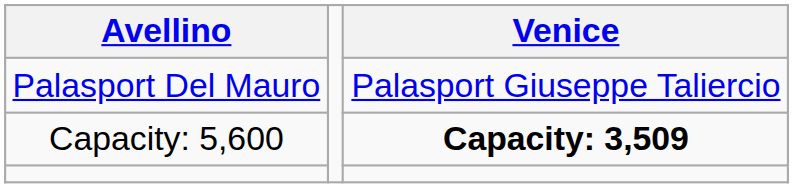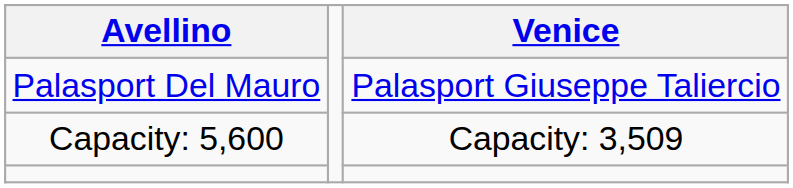(566, 138) bold -> (566, 138) normal
